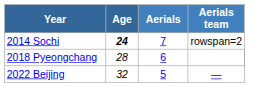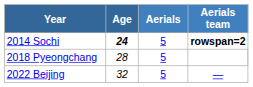(163, 41) 7 -> (163, 41) 5
(216, 41) normal -> (218, 41) bold
(163, 58) 6 -> (163, 58) 5
